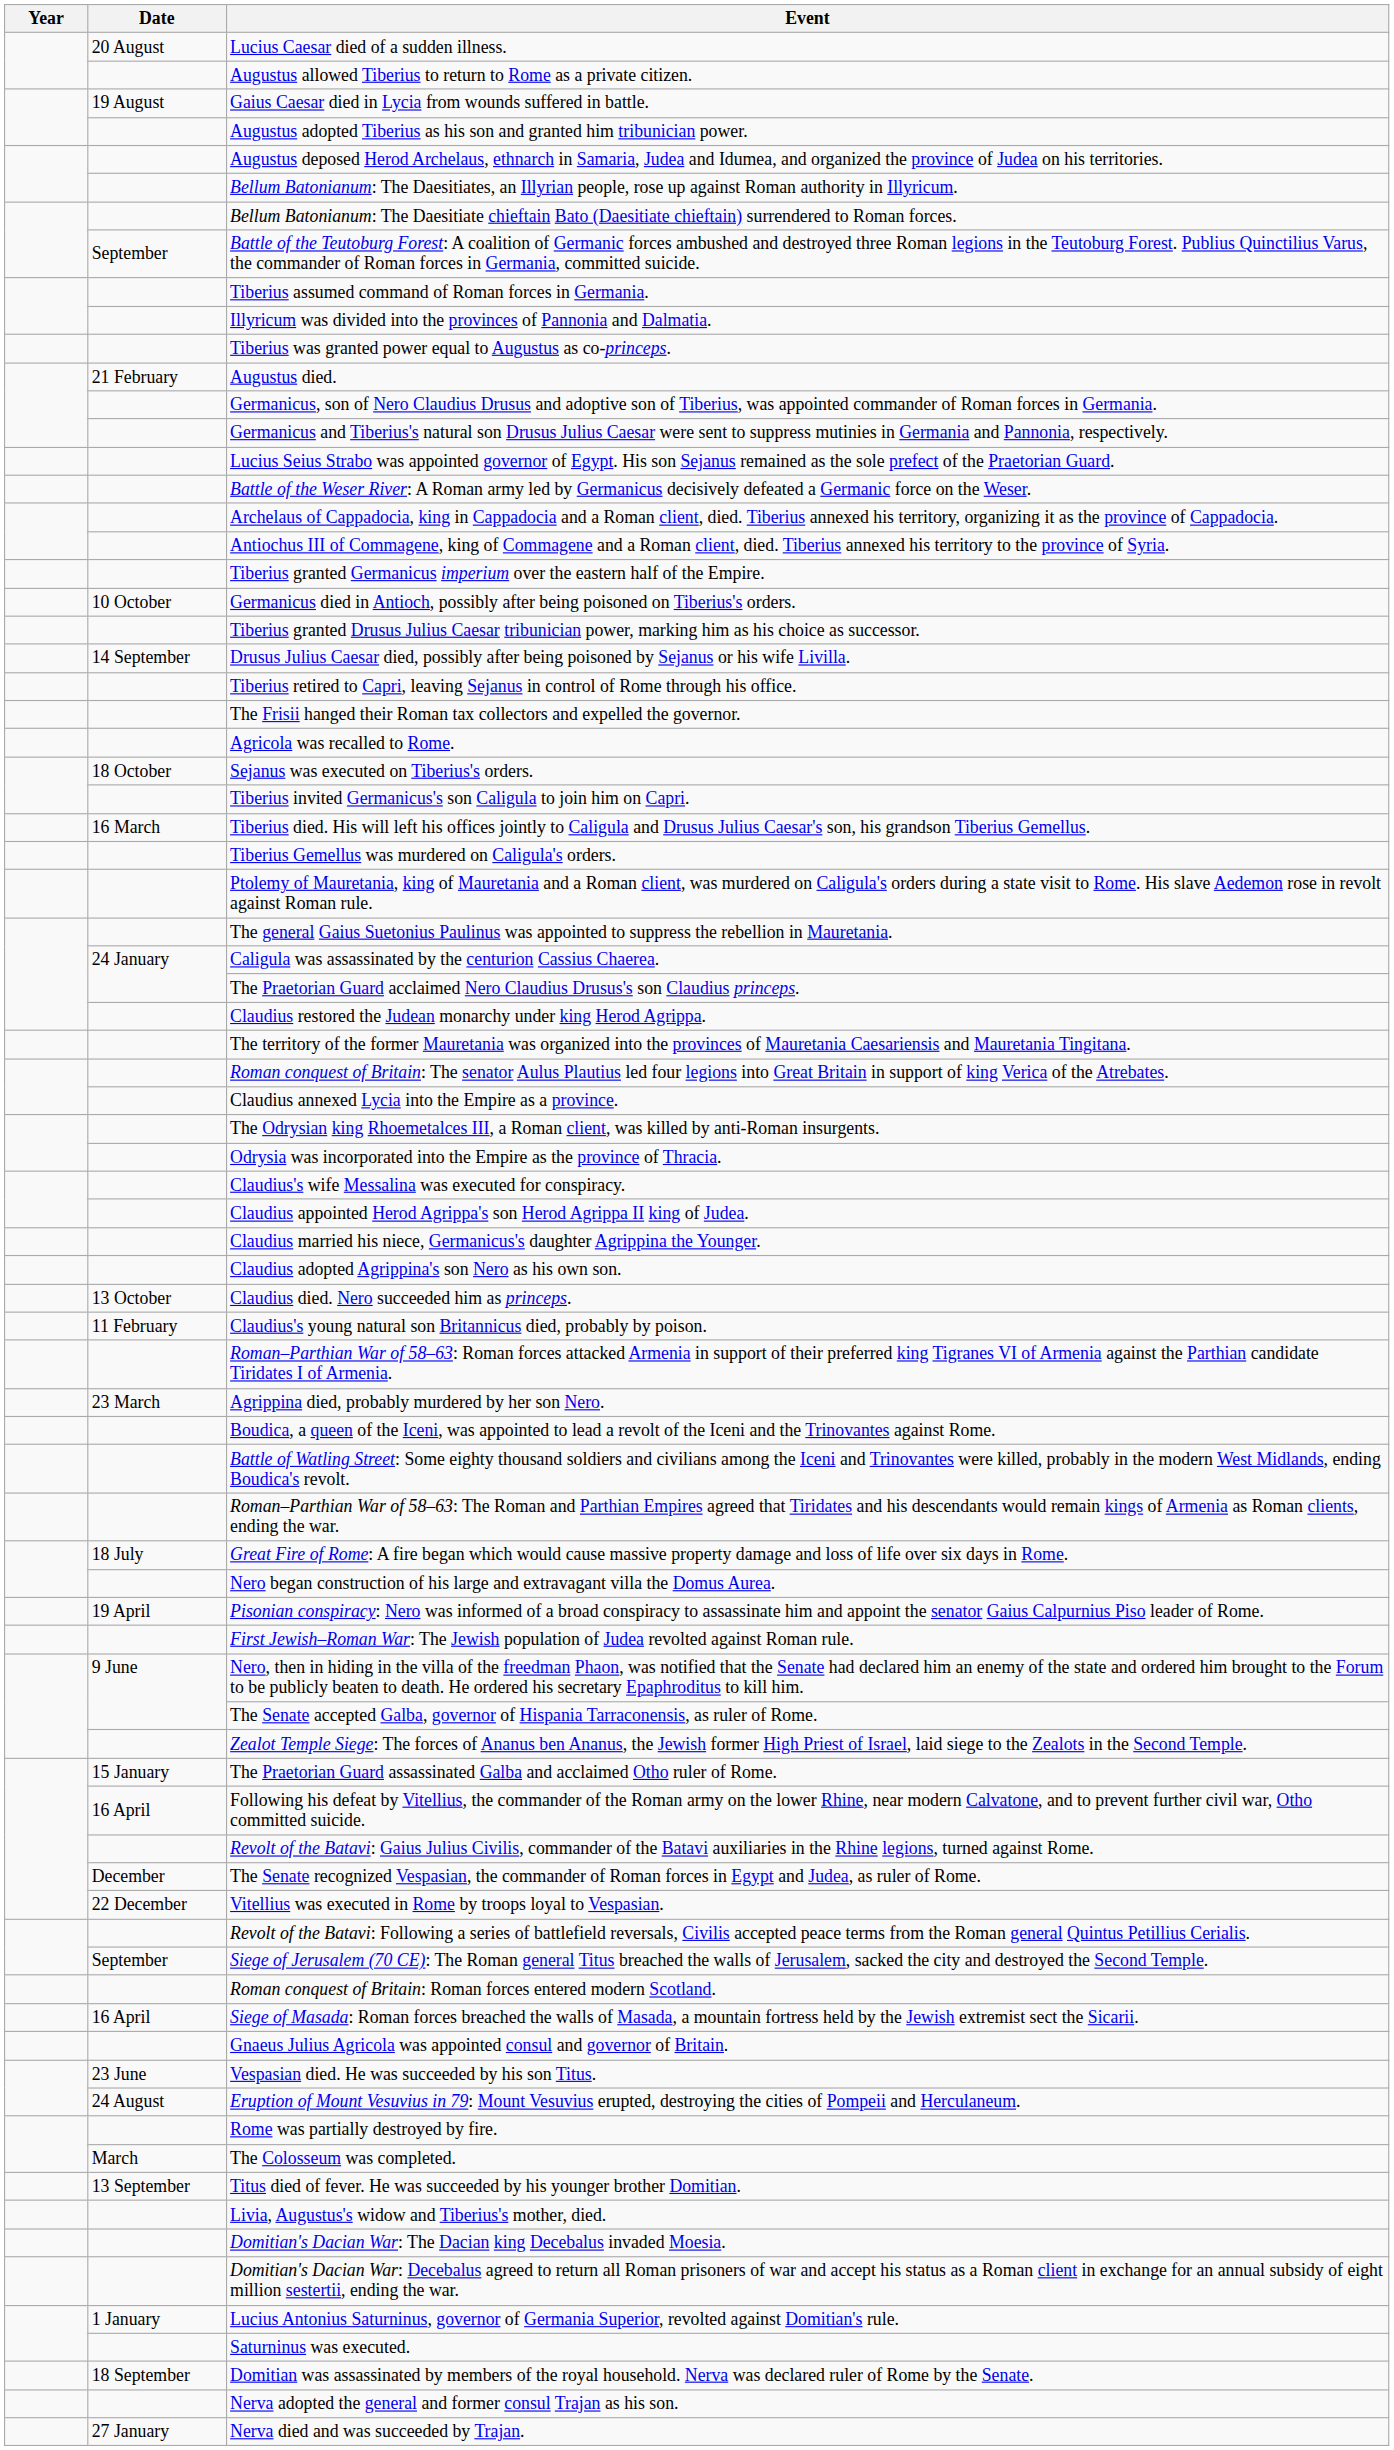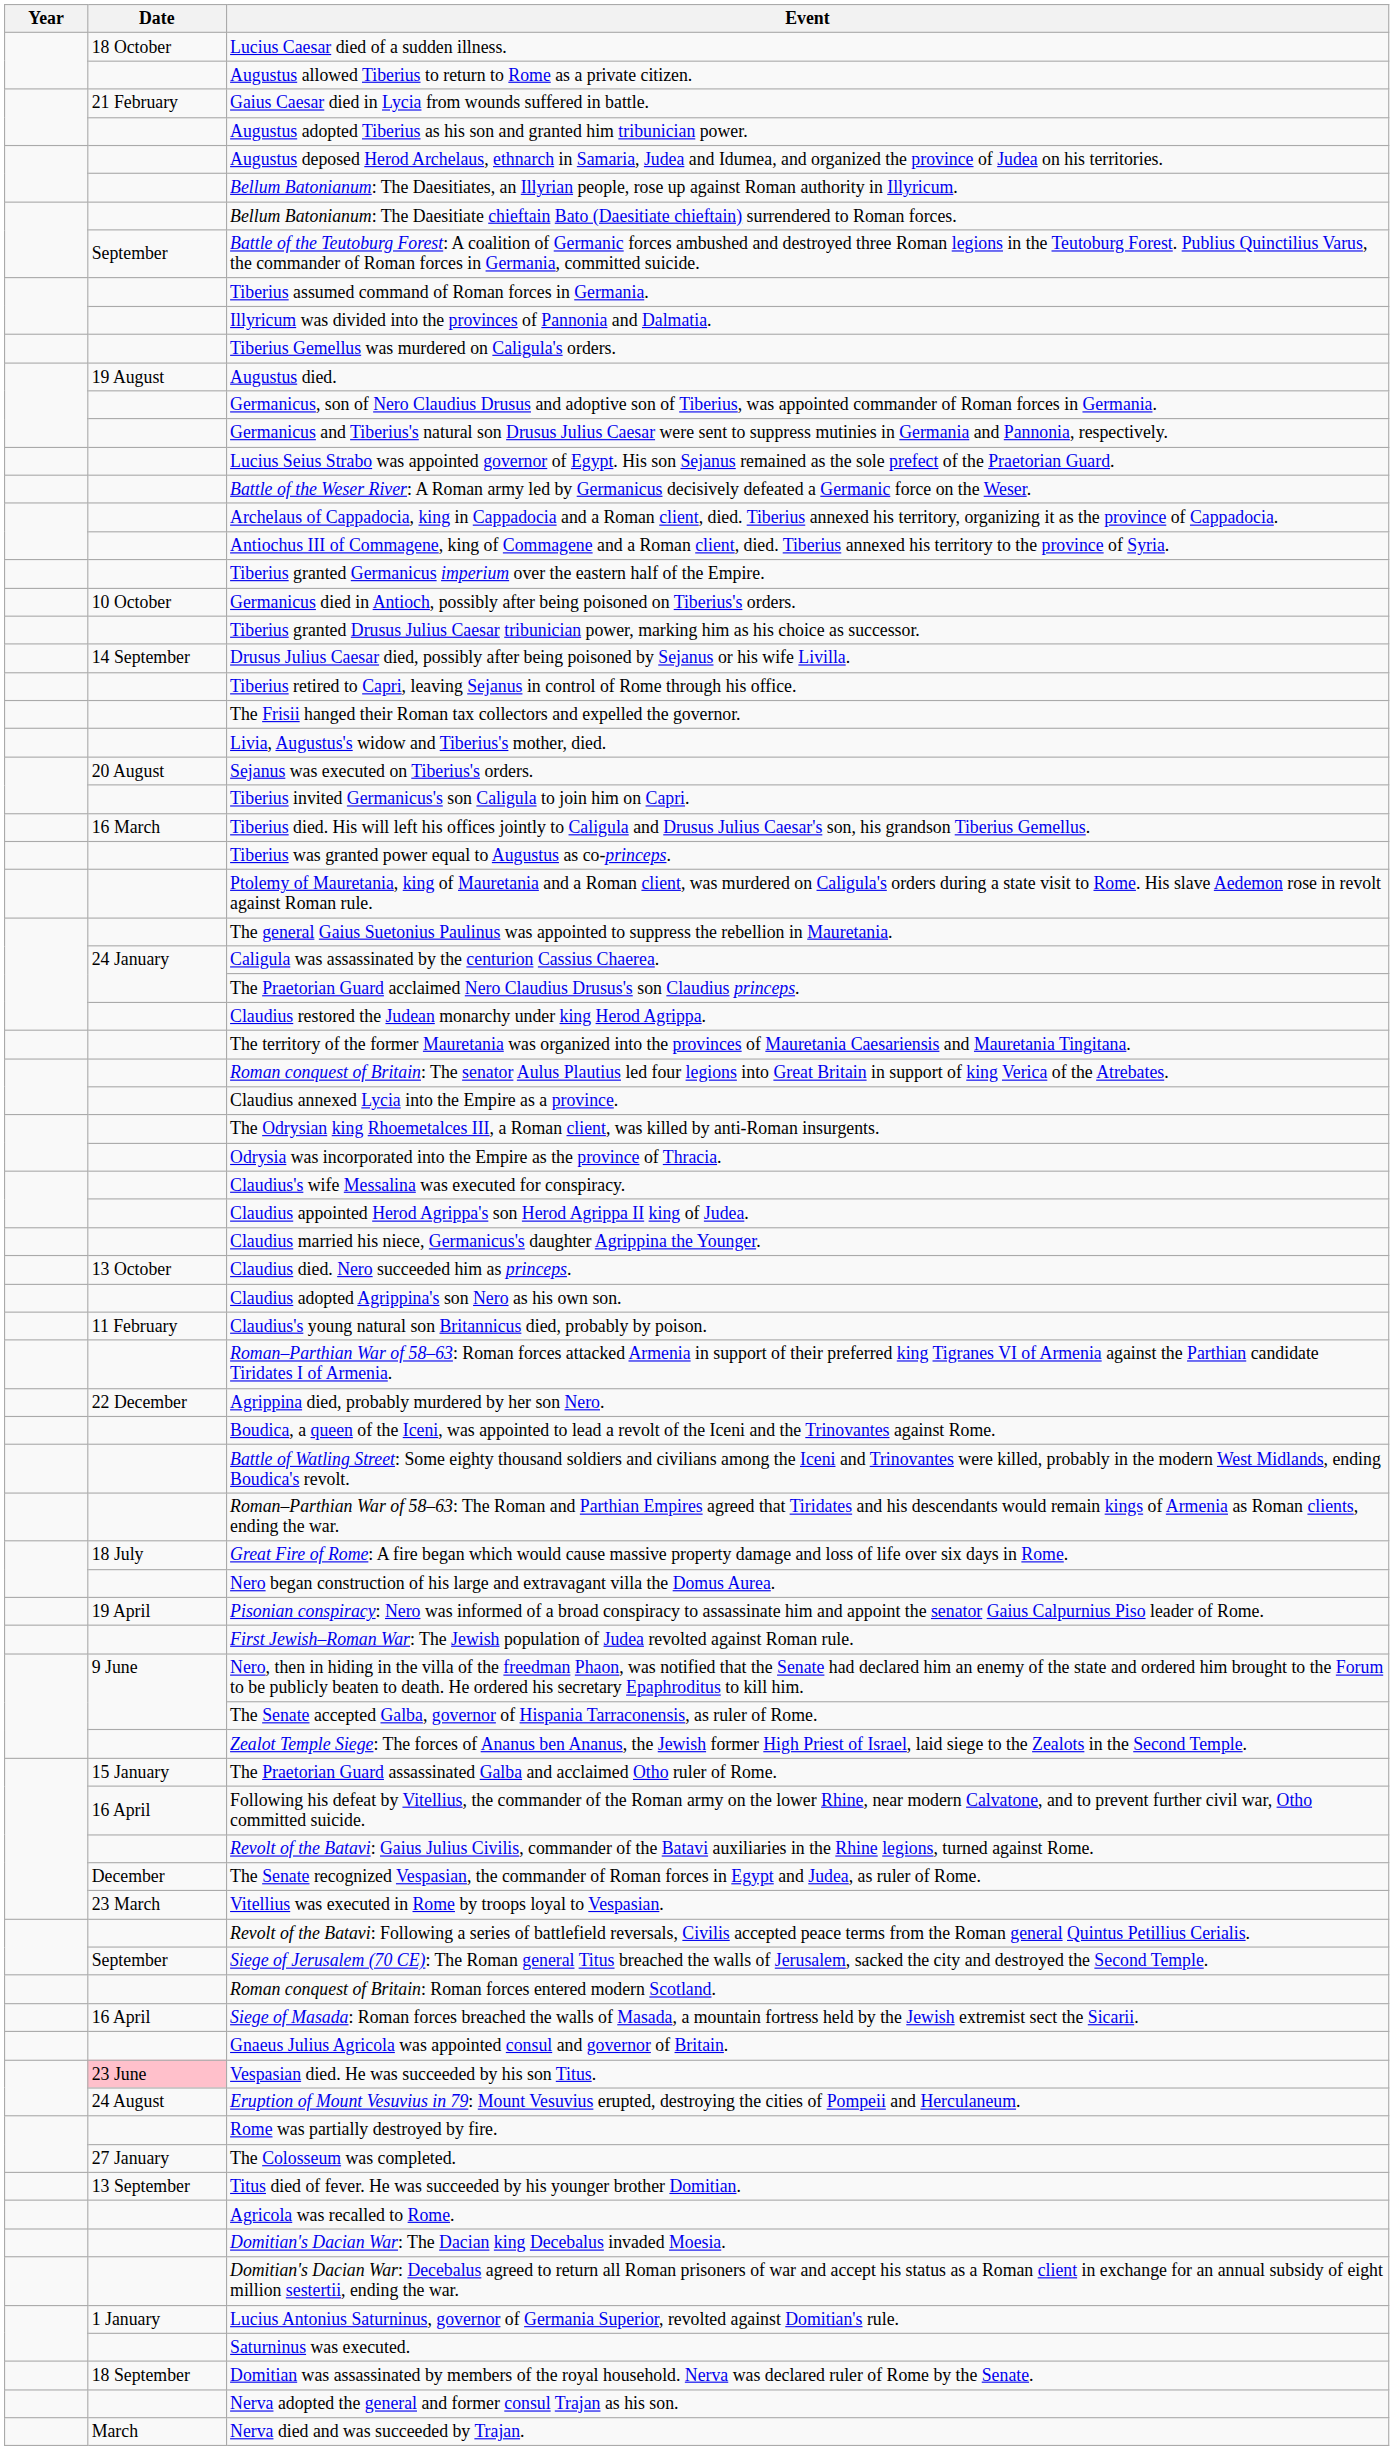(128, 46) 20 August -> (131, 46) 18 October
(128, 103) 19 August -> (135, 103) 21 February
rows swapped: (451, 348) <-> (423, 855)
(135, 376) 21 February -> (128, 376) 19 August
rows swapped: (418, 2214) <-> (342, 742)
(131, 770) 18 October -> (128, 770) 20 August
rows swapped: (426, 1269) <-> (401, 1297)
(126, 1402) 23 March -> (139, 1402) 22 December
(139, 1904) 22 December -> (126, 1904) 23 March
(119, 2073) no background -> (119, 2073) pink background
(115, 2158) March -> (130, 2158) 27 January
(130, 2431) 27 January -> (115, 2431) March
